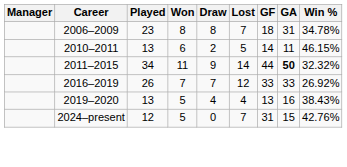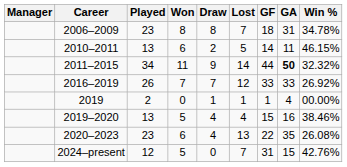+ row: (91, 100)
(268, 100) 13 -> (268, 118) 15
(321, 100) 38.43% -> (321, 118) 38.46%
+ row: (91, 135)
